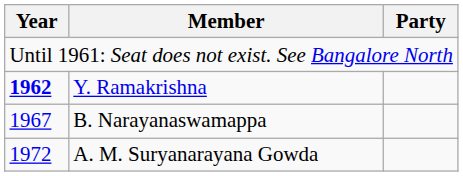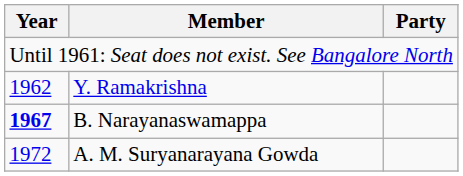(30, 87) bold -> (30, 87) normal
(30, 120) normal -> (30, 120) bold
